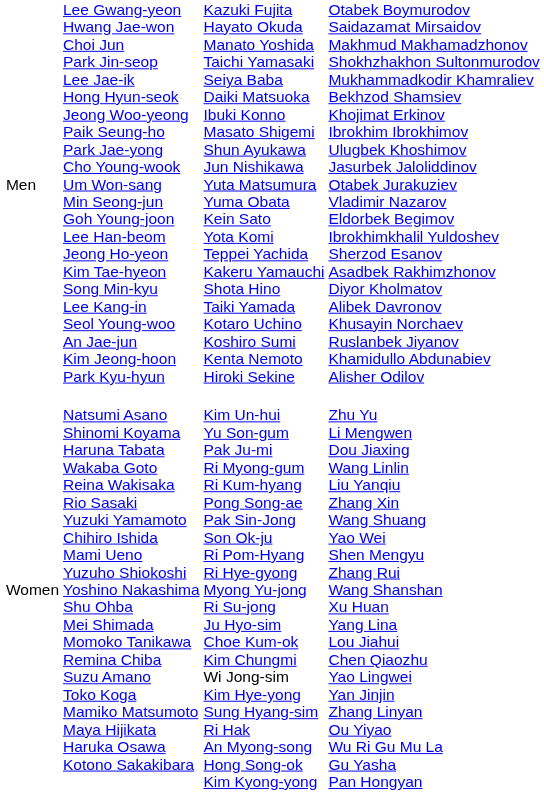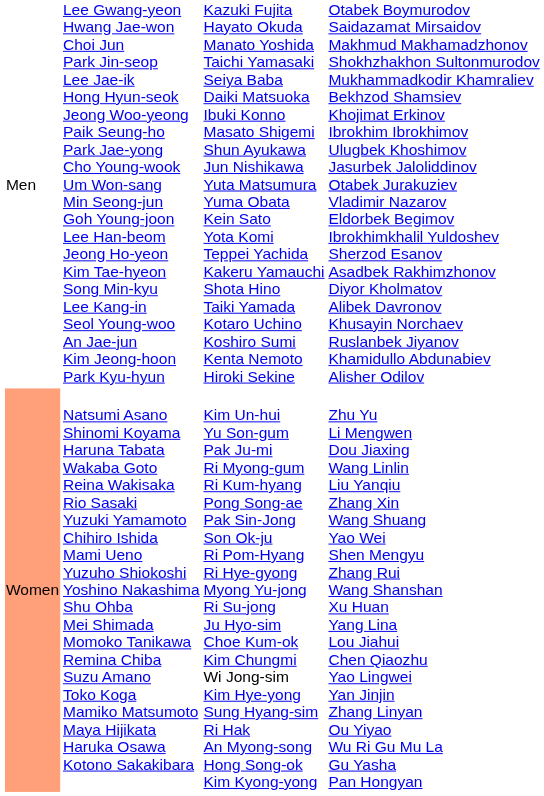(33, 590) no background -> (33, 590) lightsalmon background
